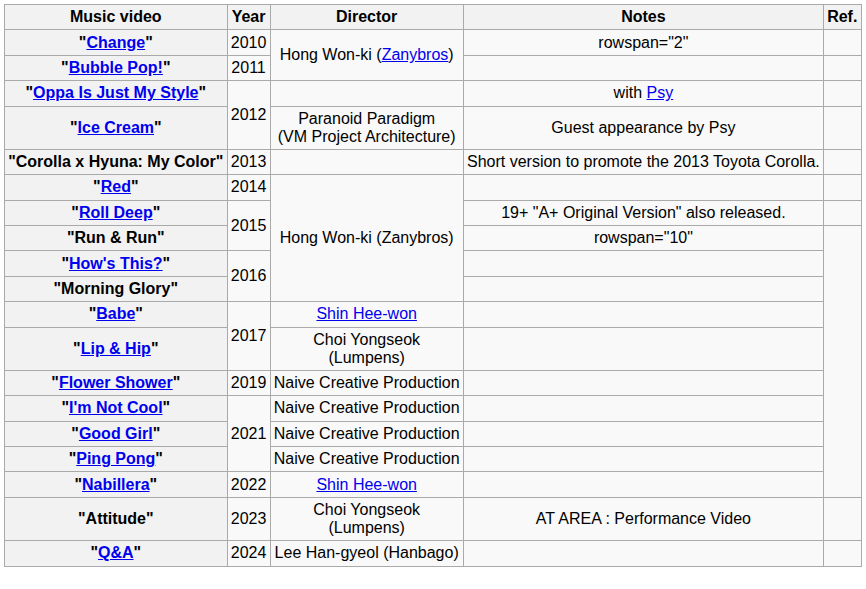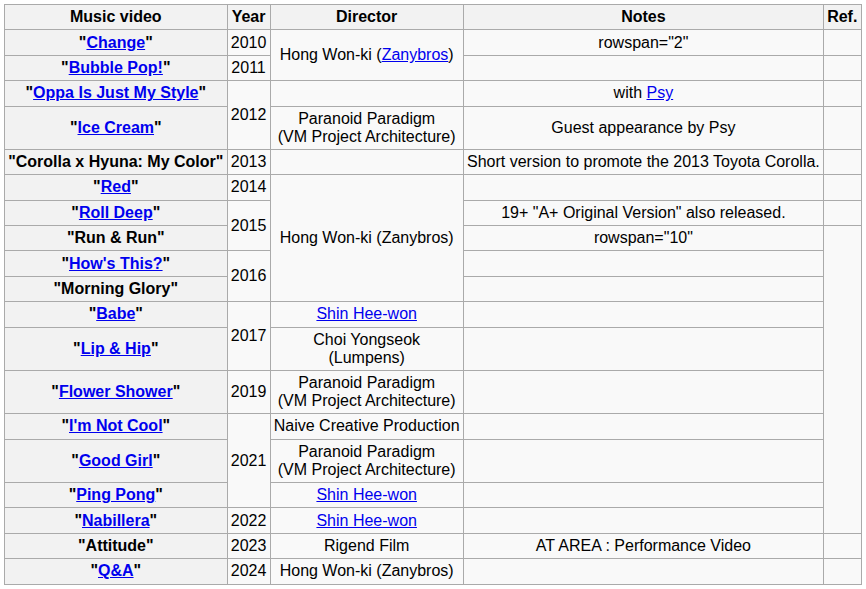(367, 383) Naive Creative Production -> (367, 392) Paranoid Paradigm (VM Project Architecture)
(367, 433) Naive Creative Production -> (367, 460) Paranoid Paradigm (VM Project Architecture)
(367, 459) Naive Creative Production -> (367, 495) Shin Hee-won
(367, 518) Choi Yongseok (Lumpens) -> (367, 545) Rigend Film
(367, 553) Lee Han-gyeol (Hanbago) -> (367, 571) Hong Won-ki (Zanybros)
